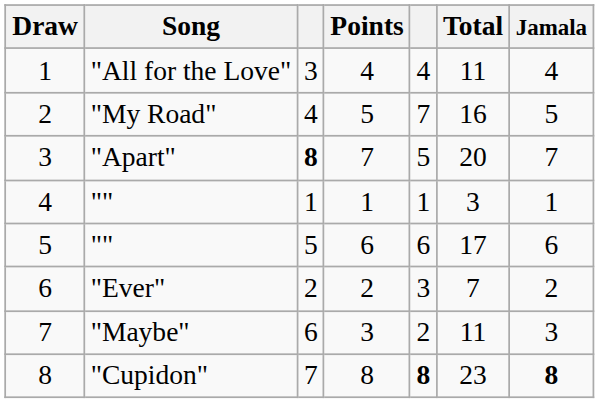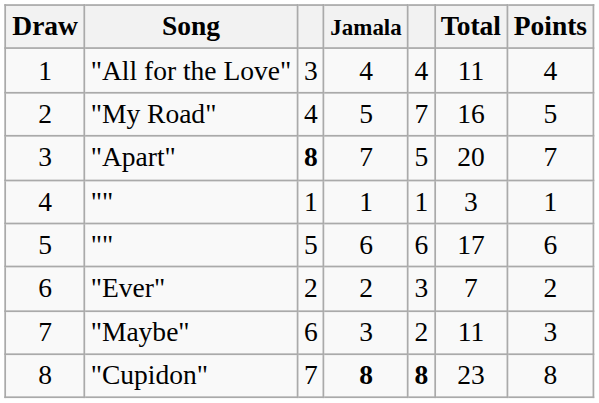columns swapped: (551, 28) <-> (367, 26)
